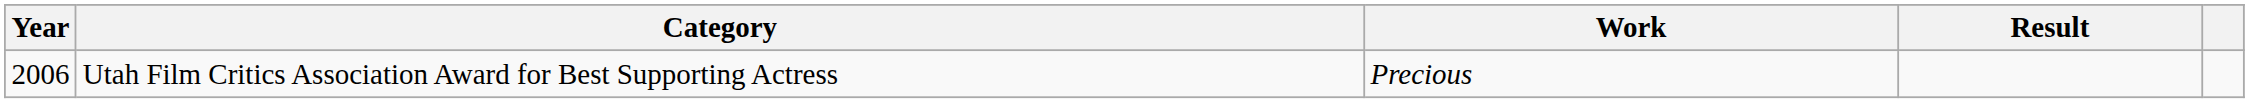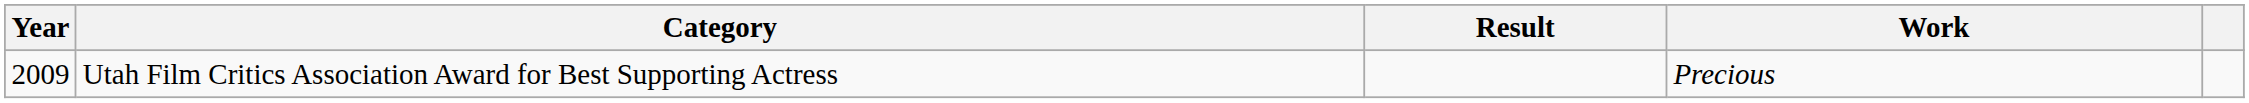columns swapped: (1631, 27) <-> (2050, 27)
(41, 73) 2006 -> (41, 73) 2009
